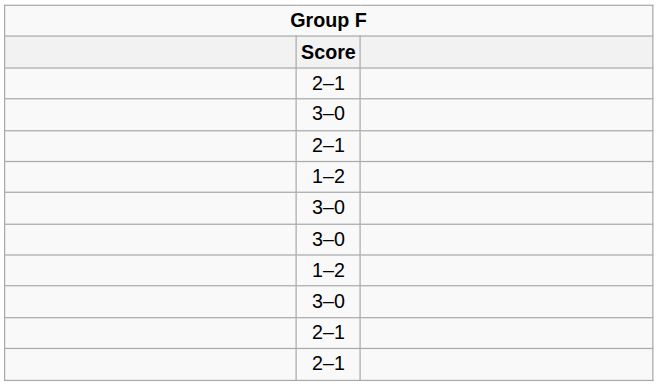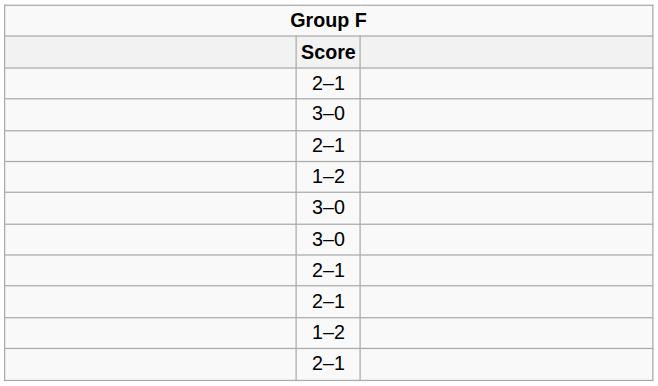(328, 270) 1–2 -> (328, 270) 2–1
(328, 301) 3–0 -> (328, 301) 2–1
(328, 332) 2–1 -> (328, 332) 1–2
